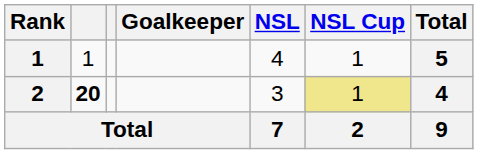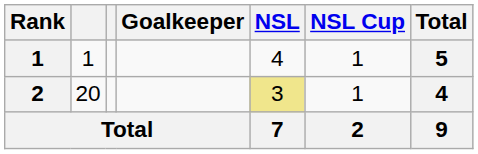(88, 93) bold -> (88, 93) normal
(277, 93) no background -> (277, 93) khaki background
(358, 93) khaki background -> (358, 93) no background
